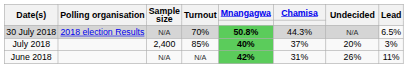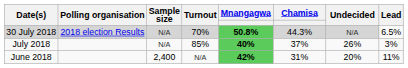(164, 45) 2,400 -> (164, 45) N/A
(352, 45) 20% -> (352, 45) 26%
(164, 58) N/A -> (164, 58) 2,400
(352, 58) 26% -> (352, 58) 20%
